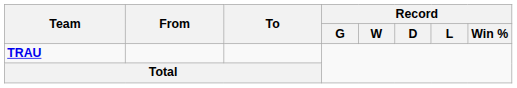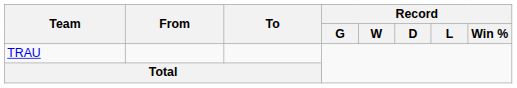(24, 53) bold -> (24, 53) normal
